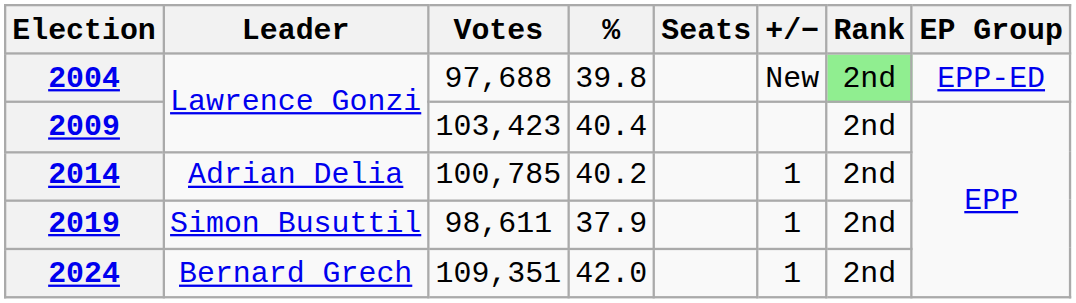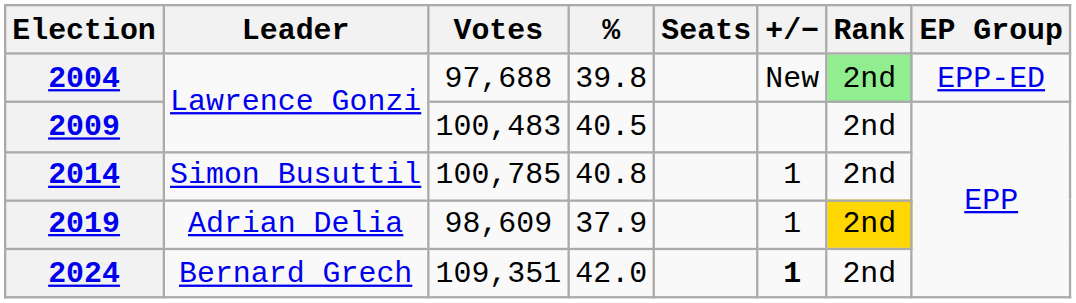(498, 127) 103,423 -> (498, 127) 100,483
(611, 127) 40.4 -> (611, 127) 40.5
(296, 176) Adrian Delia -> (296, 176) Simon Busuttil
(611, 176) 40.2 -> (611, 176) 40.8
(296, 224) Simon Busuttil -> (296, 224) Adrian Delia
(498, 224) 98,611 -> (498, 224) 98,609
(869, 224) no background -> (869, 224) gold background
(792, 273) normal -> (792, 273) bold
